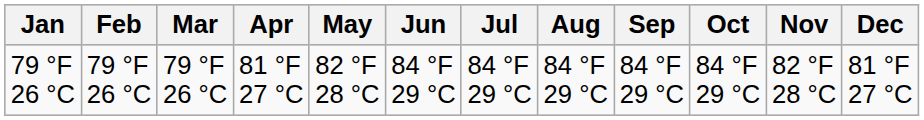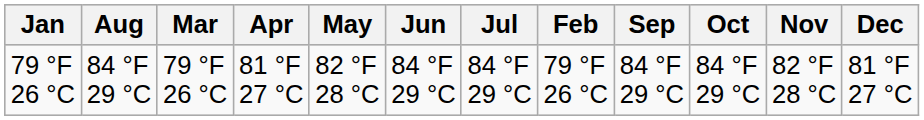columns swapped: (119, 24) <-> (576, 24)
